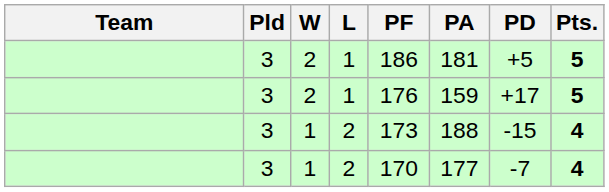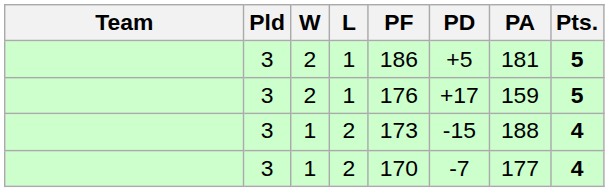columns swapped: (459, 22) <-> (520, 22)
